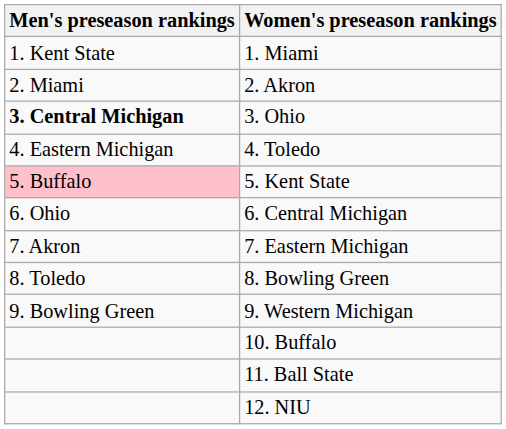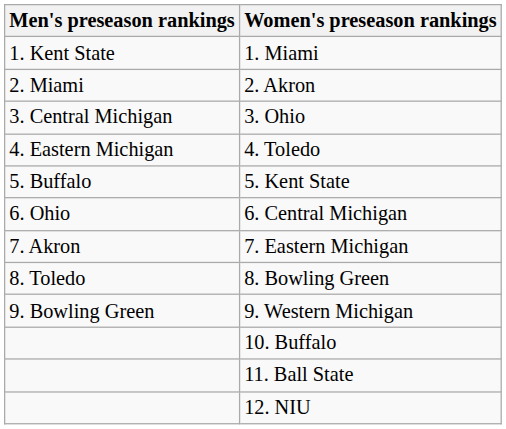(97, 117) bold -> (91, 117) normal
(50, 181) pink background -> (50, 181) no background
